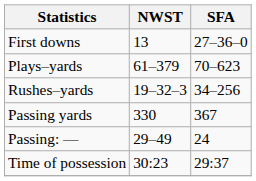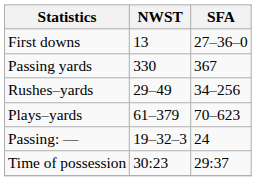rows swapped: (45, 65) <-> (50, 114)
(160, 90) 19–32–3 -> (152, 90) 29–49
(152, 138) 29–49 -> (160, 138) 19–32–3
